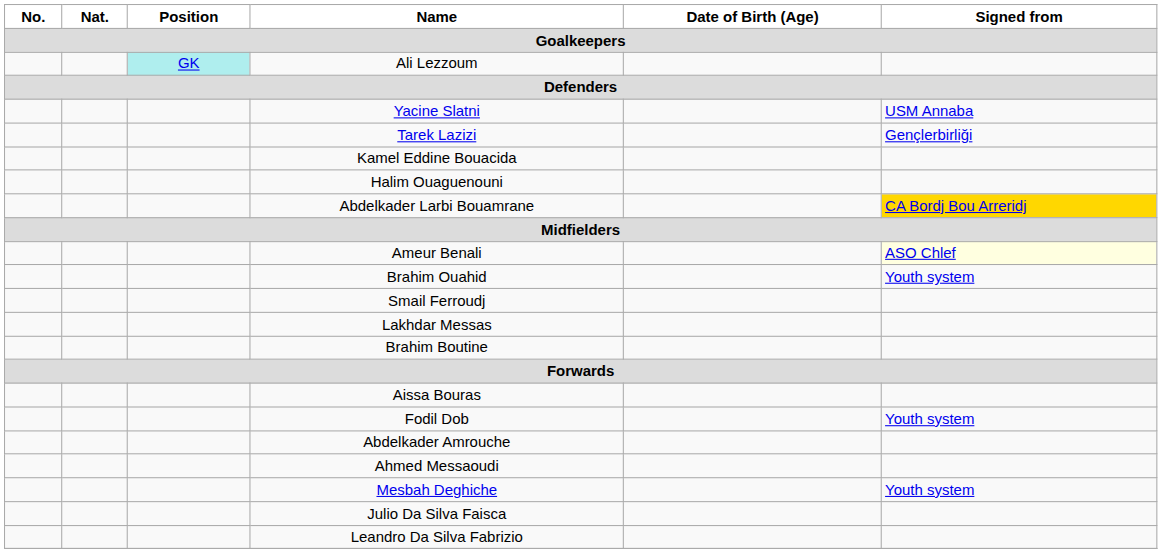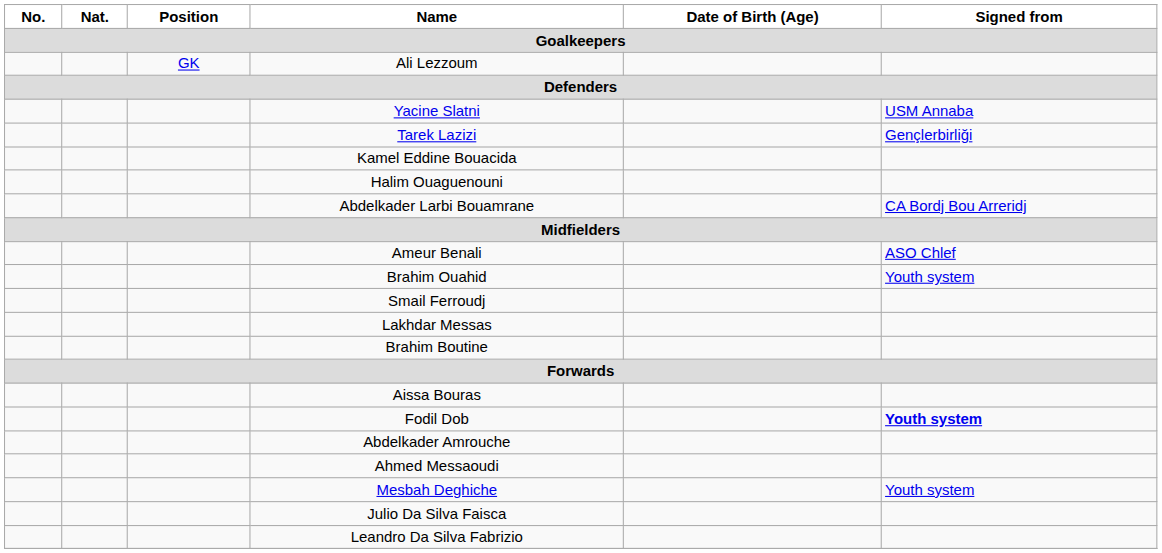(189, 64) paleturquoise background -> (189, 64) no background
(956, 206) gold background -> (956, 206) no background
(920, 253) lightyellow background -> (920, 253) no background
(930, 419) normal -> (934, 419) bold
